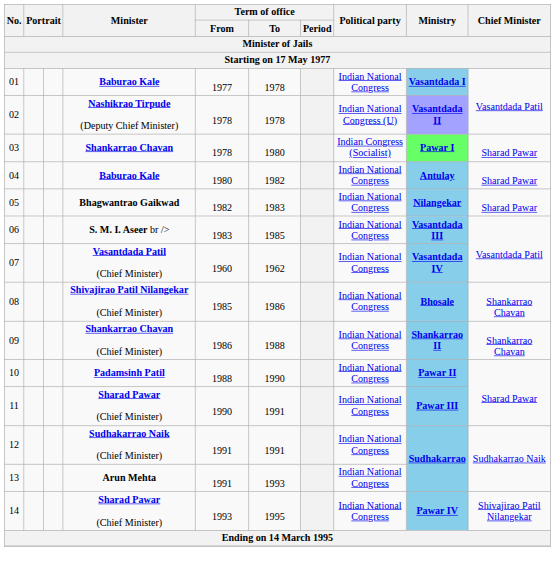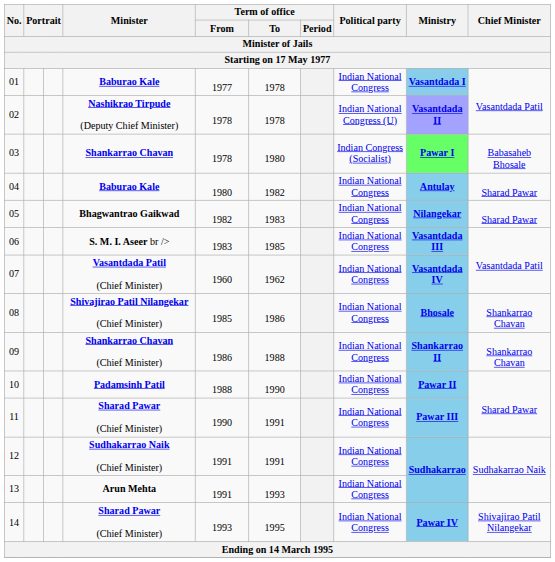(509, 153) Sharad Pawar -> (509, 159) Babasaheb Bhosale
